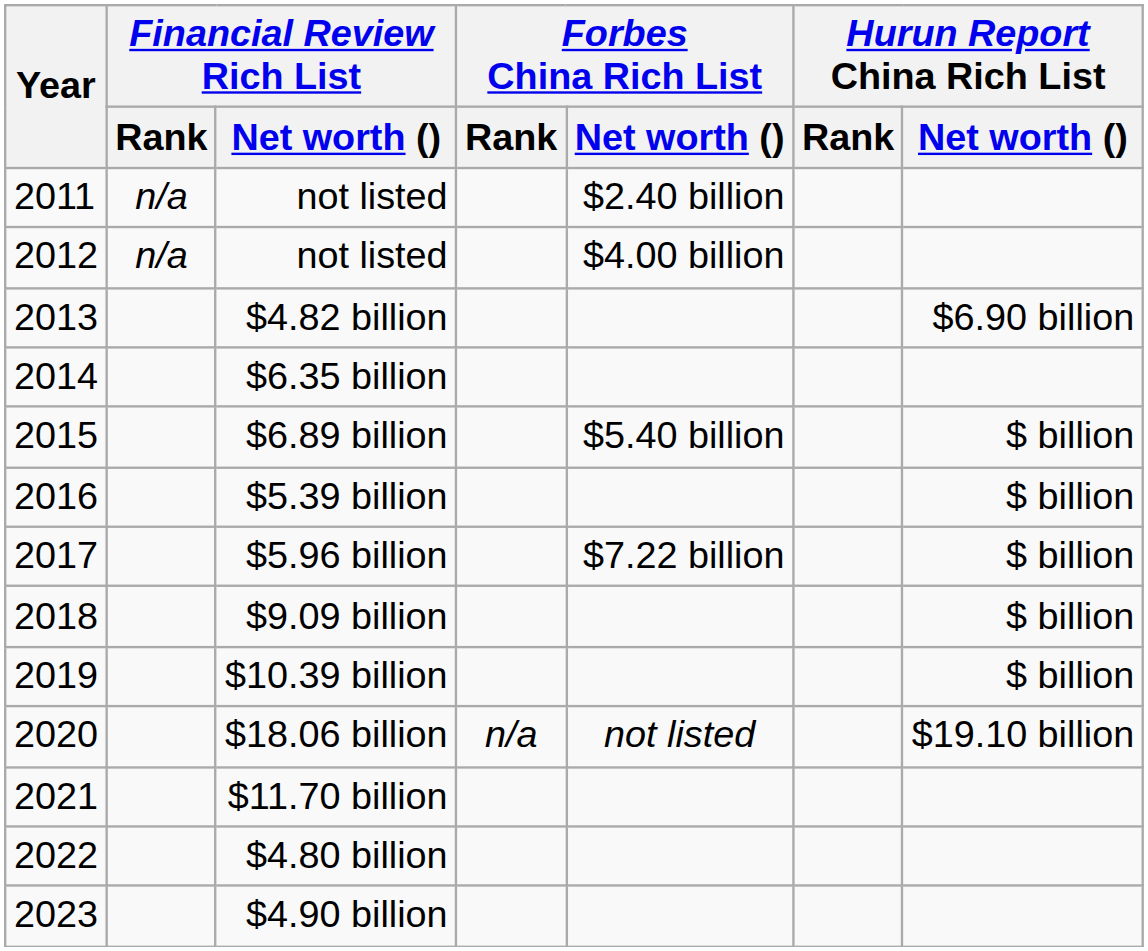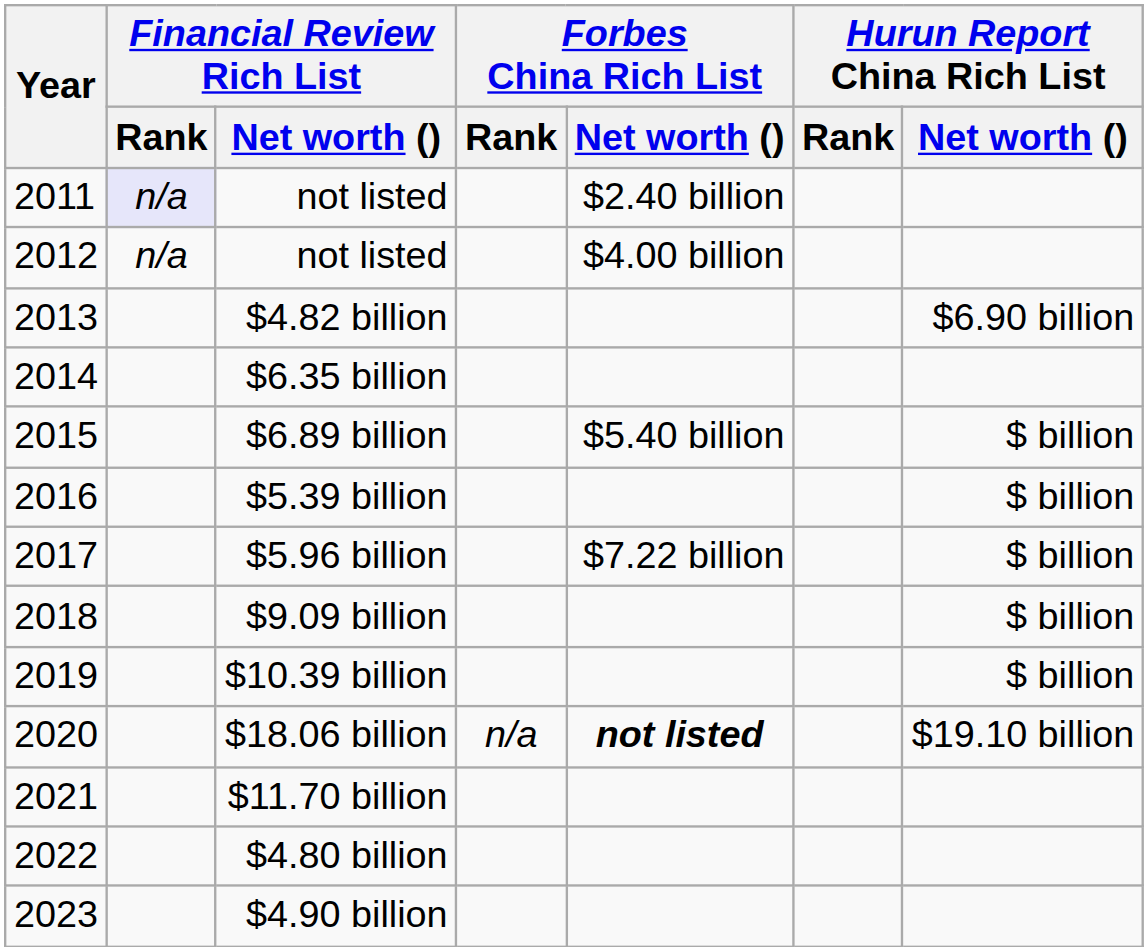(161, 196) no background -> (161, 196) lavender background
(680, 735) normal -> (680, 735) bold
